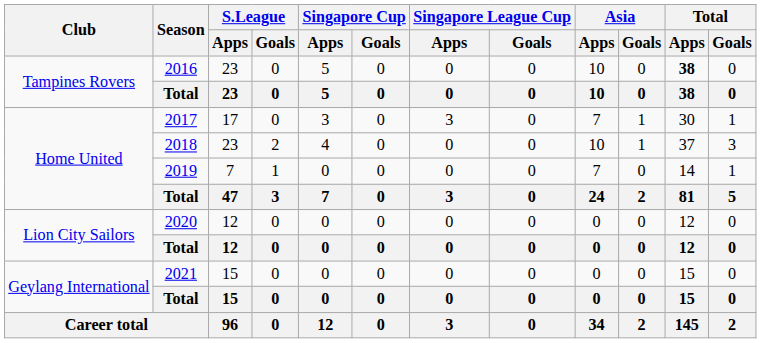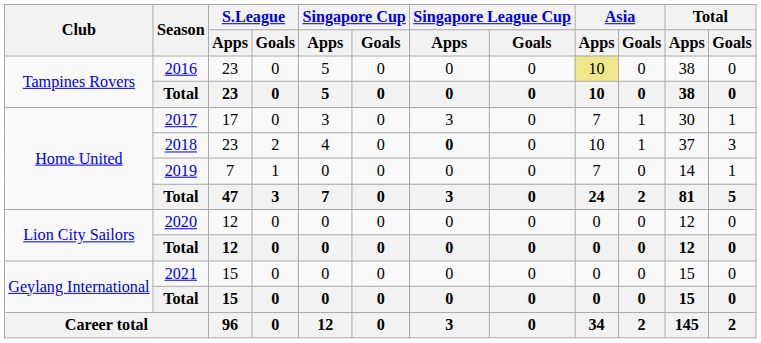(596, 68) no background -> (596, 68) khaki background
(687, 68) bold -> (687, 68) normal
(449, 145) normal -> (449, 145) bold
